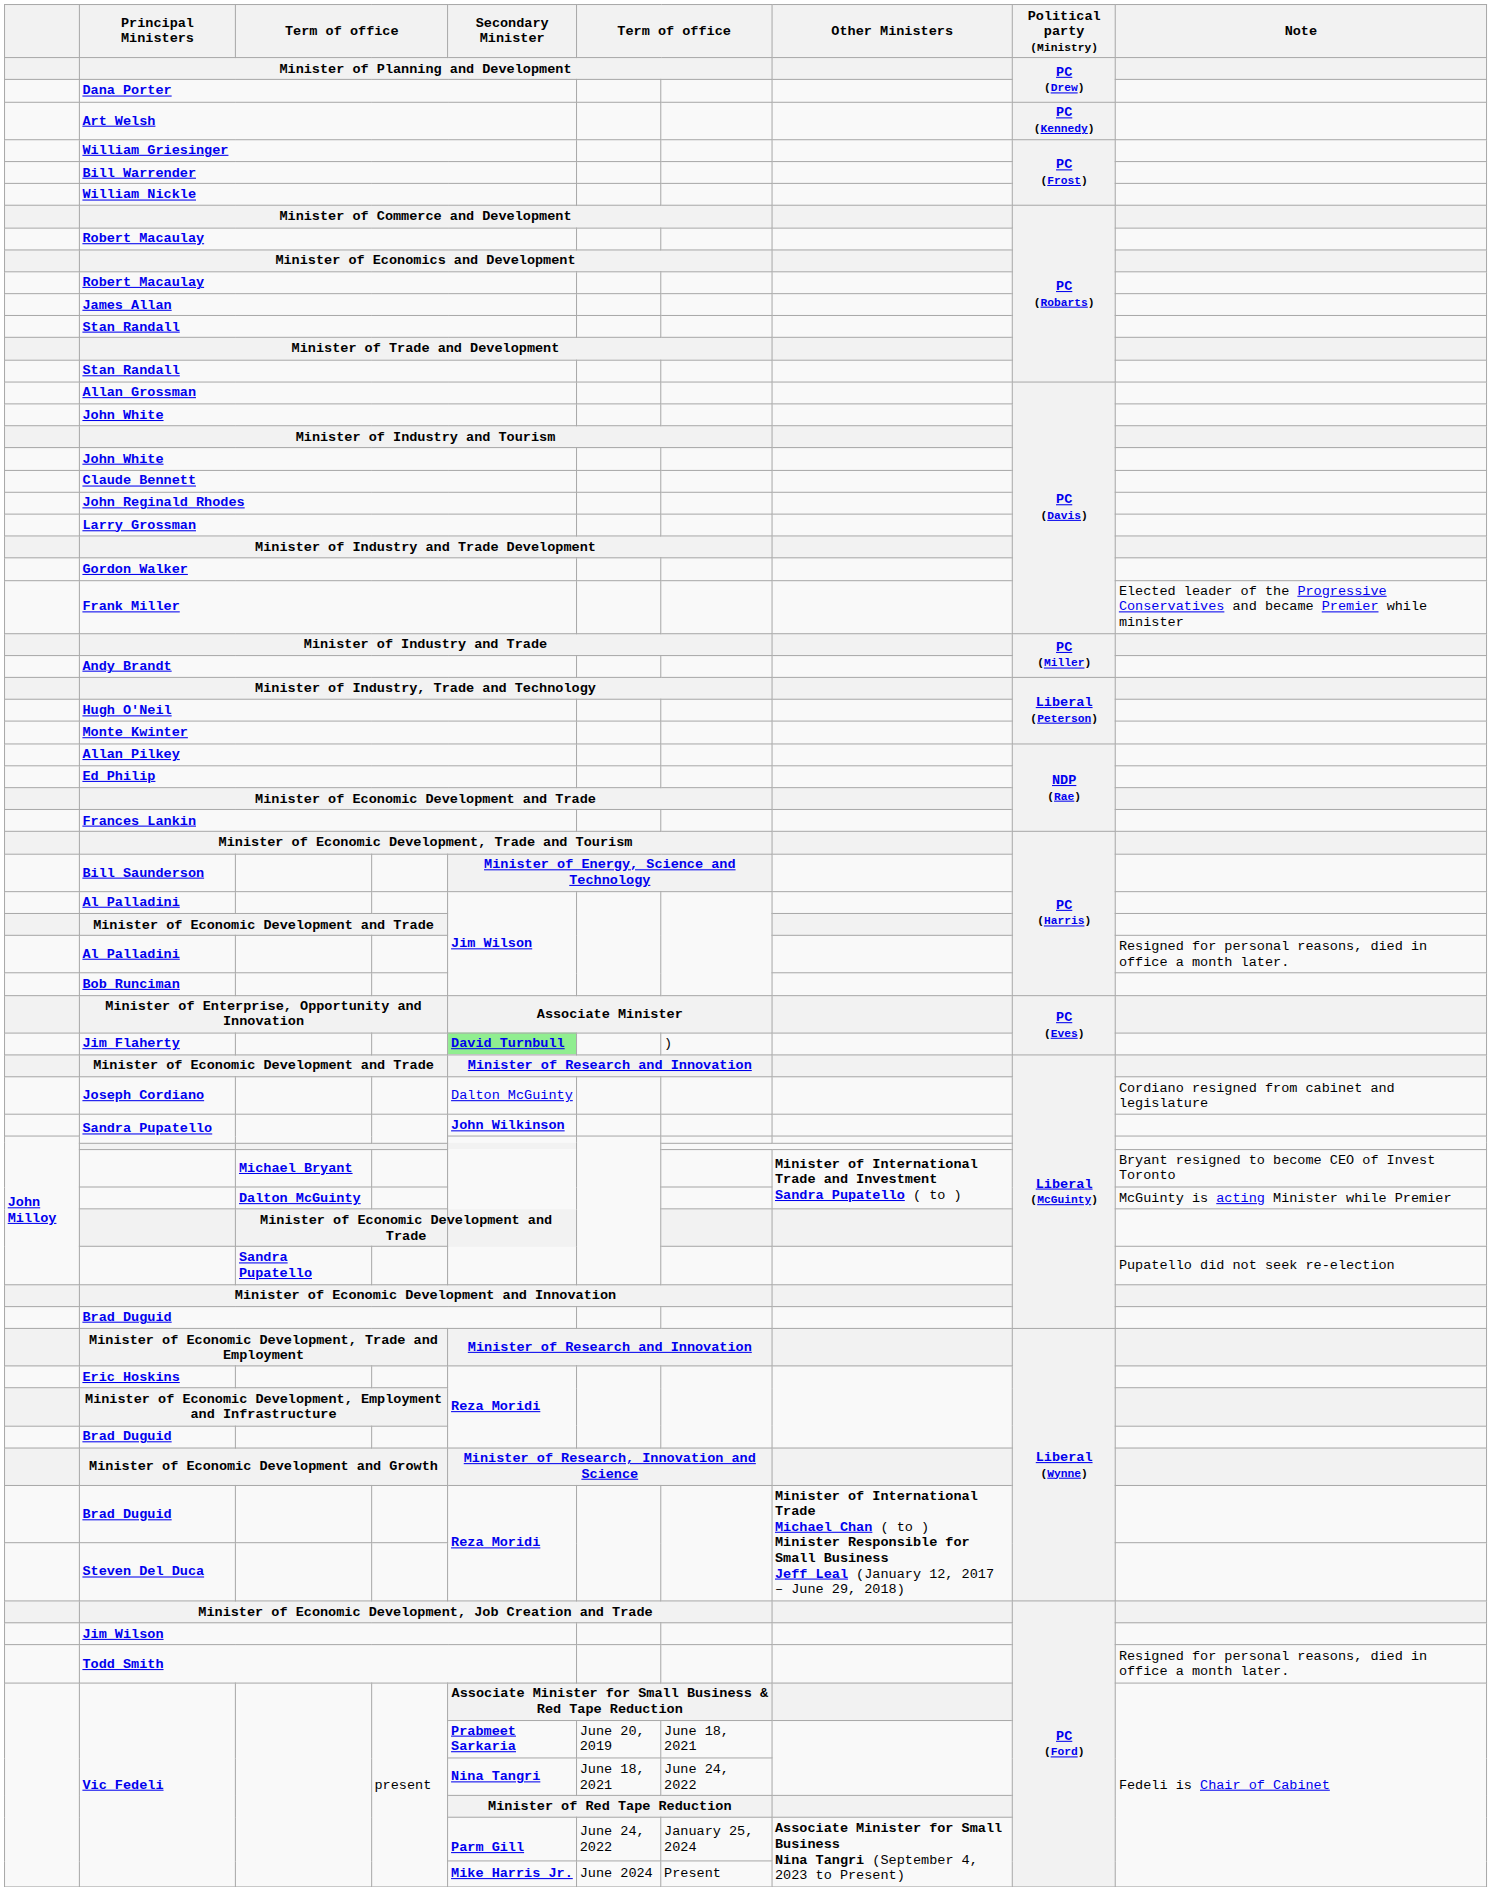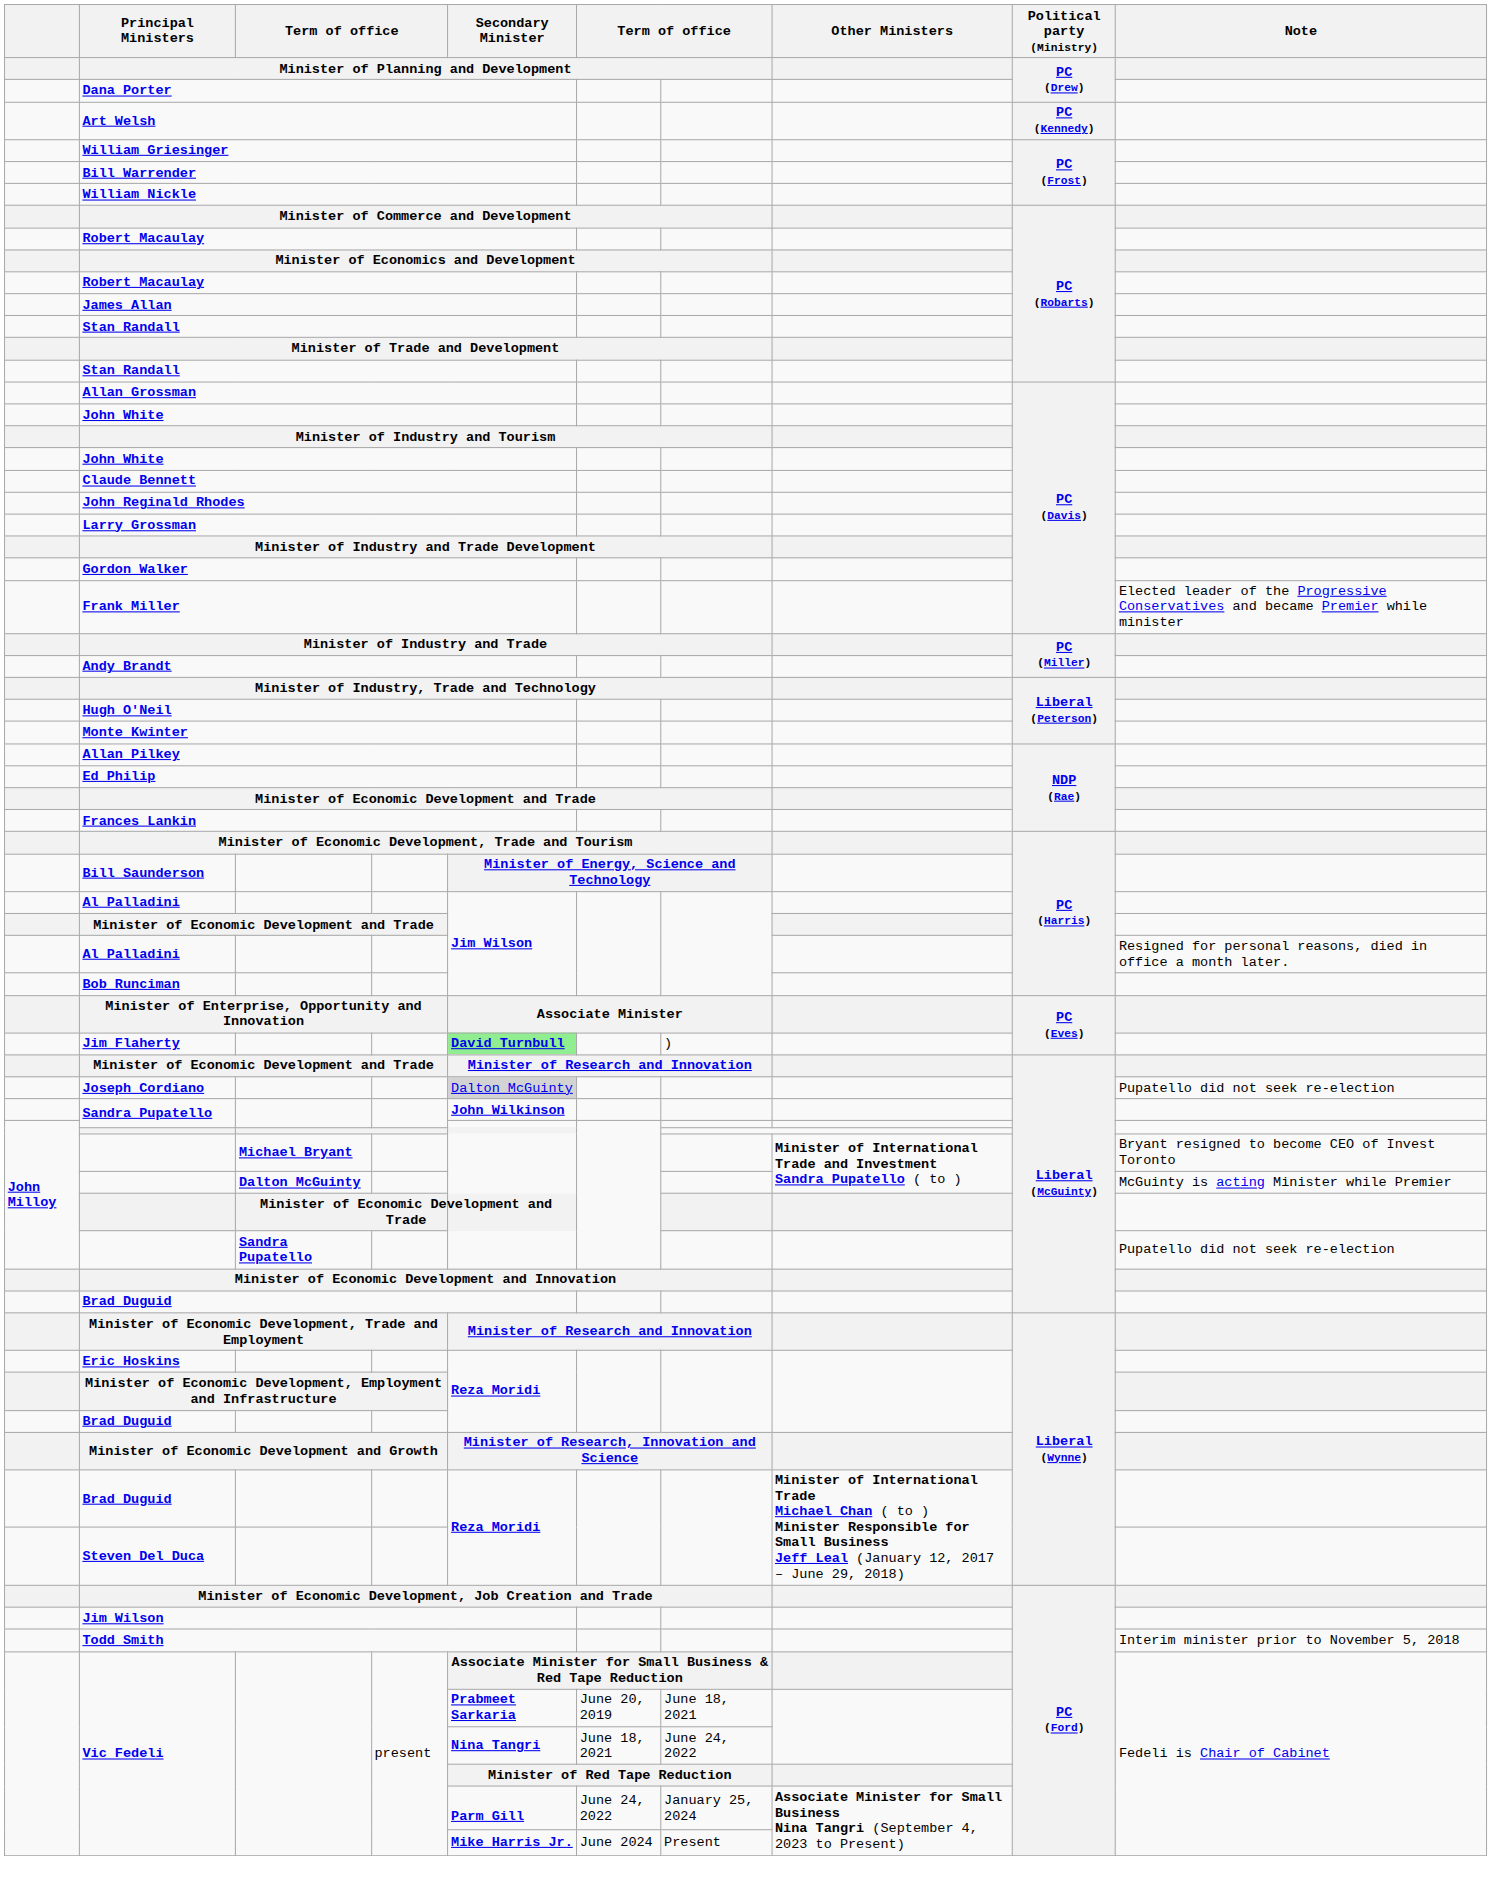(512, 1096) no background -> (512, 1088) lightgrey background
(1257, 1096) Cordiano resigned from cabinet and legislature -> (1257, 1088) Pupatello did not seek re-election
(1273, 1664) Resigned for personal reasons, died in office a month later. -> (1289, 1640) Interim minister prior to November 5, 2018
